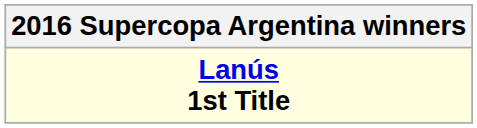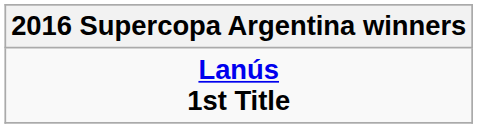(239, 84) lightyellow background -> (239, 84) no background
